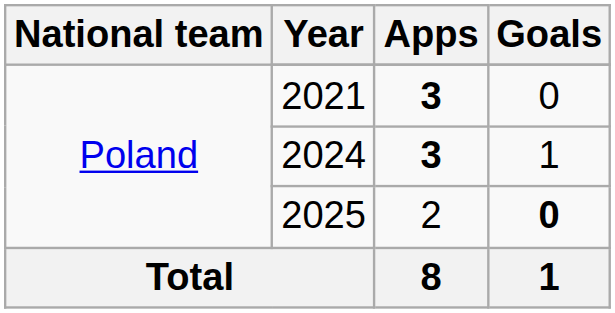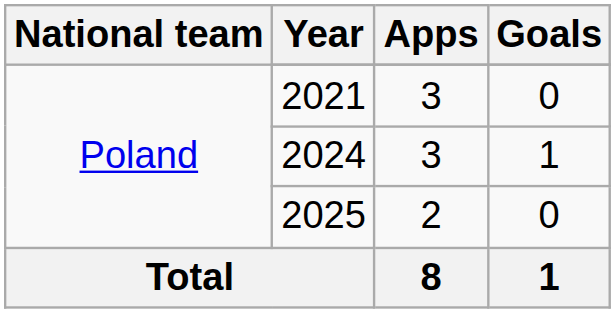(431, 95) bold -> (431, 95) normal
(431, 155) bold -> (431, 155) normal
(549, 215) bold -> (549, 215) normal
